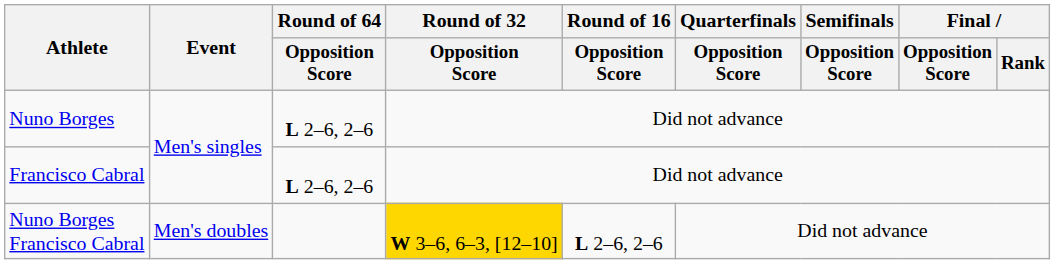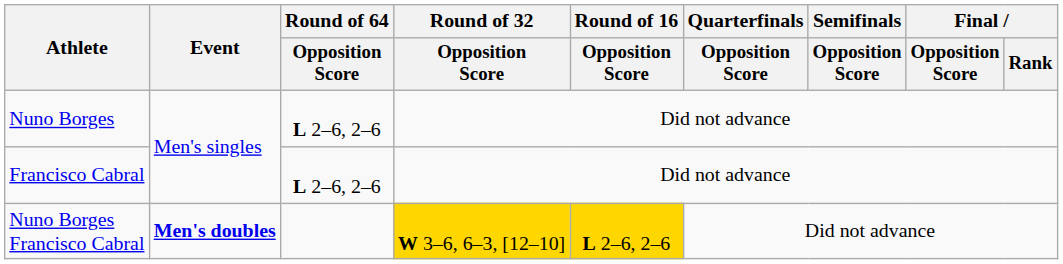(211, 231) normal -> (215, 231) bold
(619, 243) no background -> (626, 243) gold background
